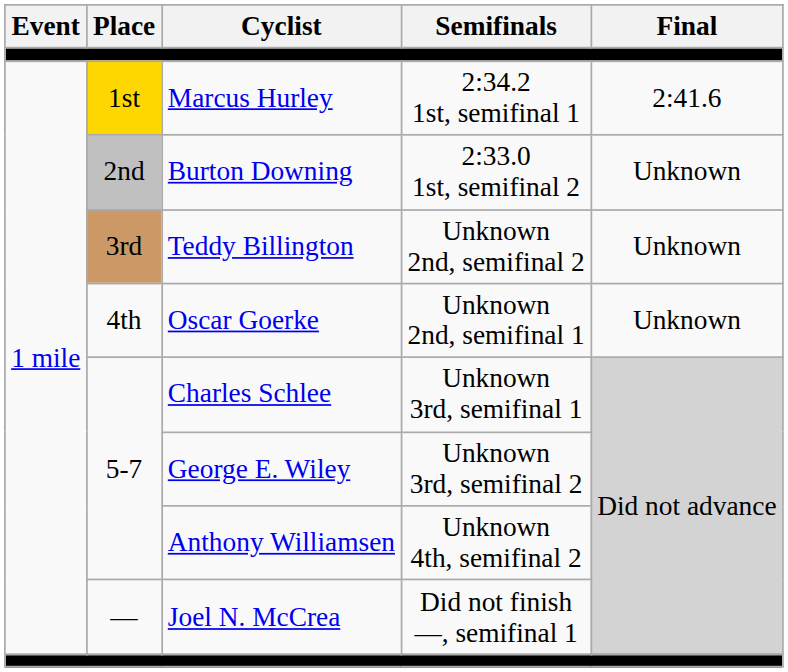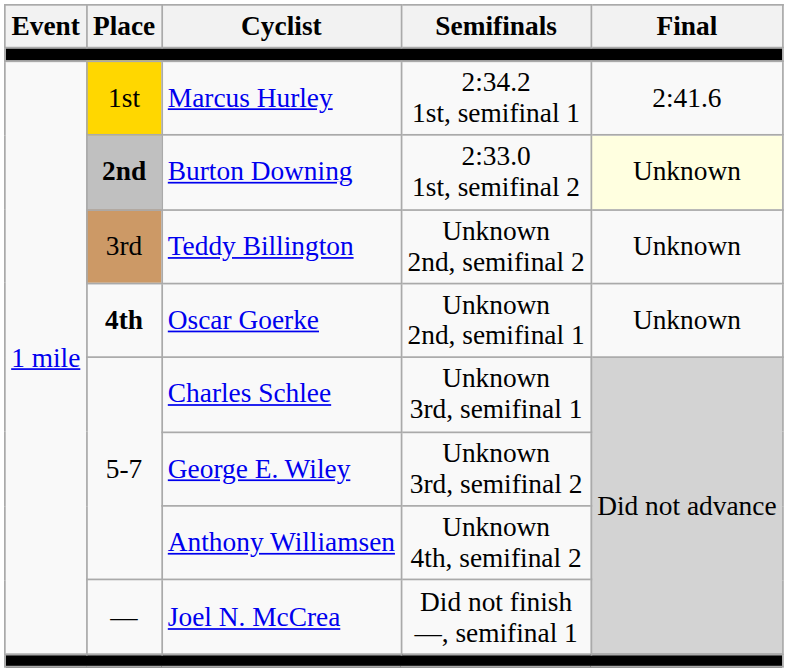(124, 171) normal -> (124, 171) bold
(687, 171) no background -> (687, 171) lightyellow background
(124, 320) normal -> (124, 320) bold
